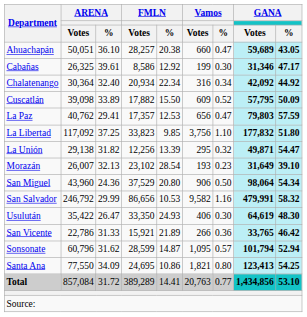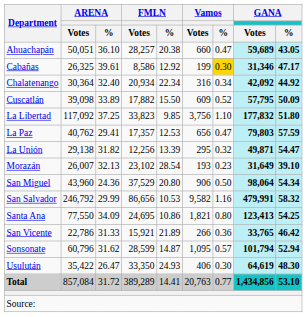(223, 66) no background -> (223, 66) gold background
rows swapped: (29, 132) <-> (20, 116)
rows swapped: (26, 265) <-> (24, 215)
